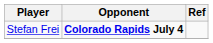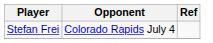(124, 30) bold -> (120, 30) normal
